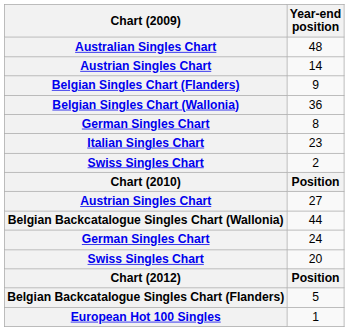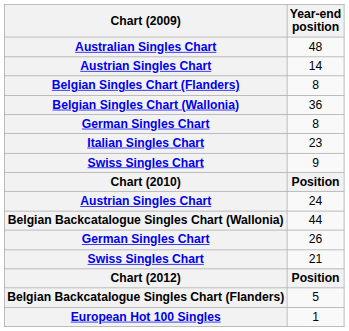(316, 85) 9 -> (316, 85) 8
(316, 162) 2 -> (316, 162) 9
(316, 201) 27 -> (316, 201) 24
(316, 239) 24 -> (316, 239) 26
(316, 259) 20 -> (316, 259) 21
